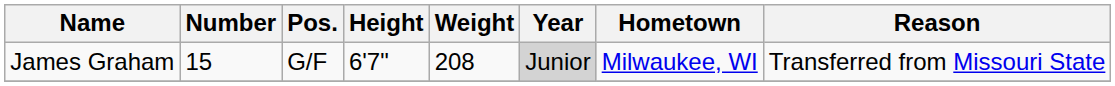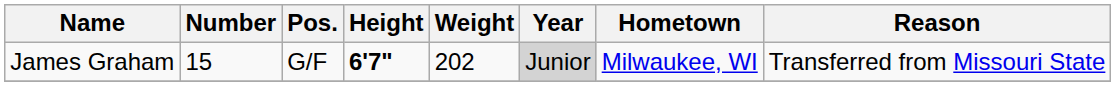(369, 61) normal -> (371, 61) bold
(455, 61) 208 -> (455, 61) 202
